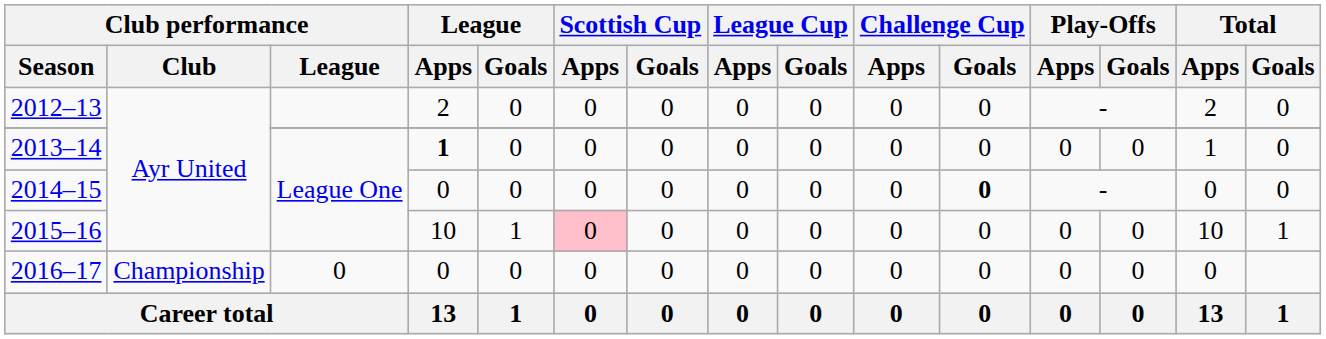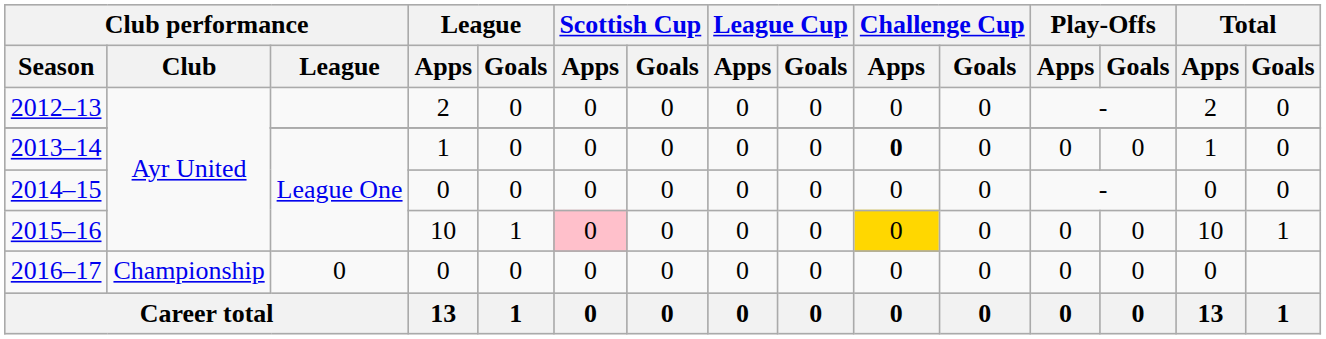(443, 148) bold -> (443, 148) normal
(896, 148) normal -> (896, 148) bold
(985, 189) bold -> (985, 189) normal
(896, 230) no background -> (896, 230) gold background
